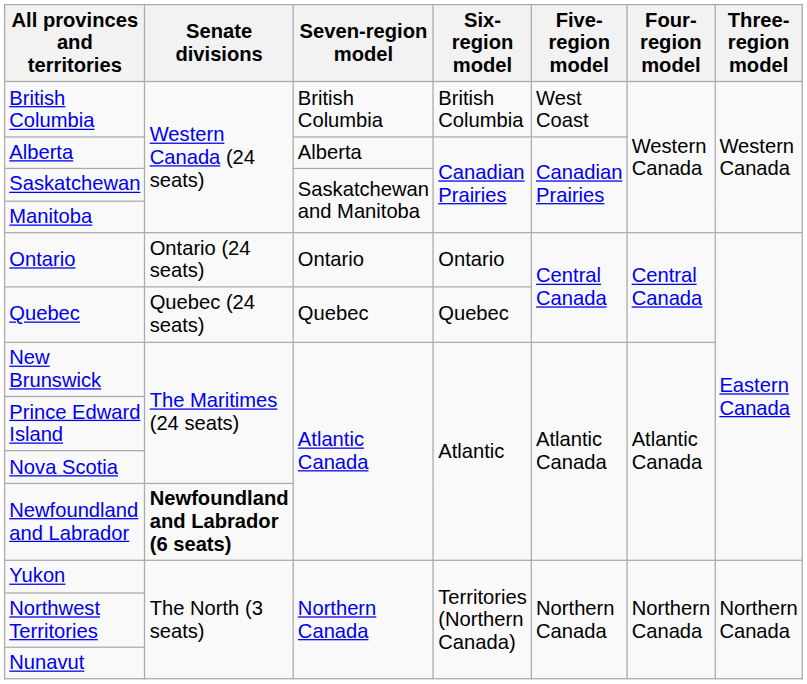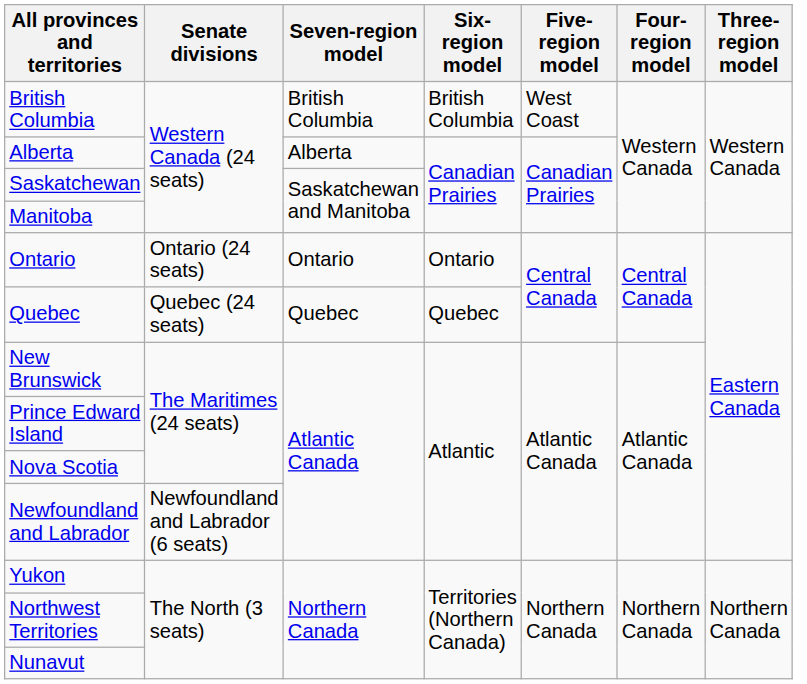(219, 521) bold -> (214, 521) normal
